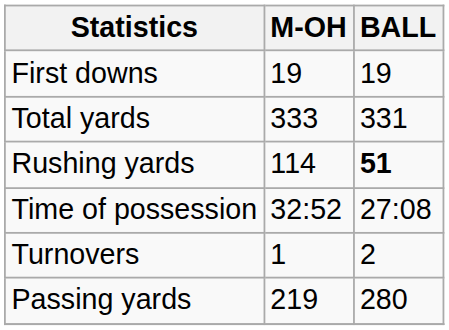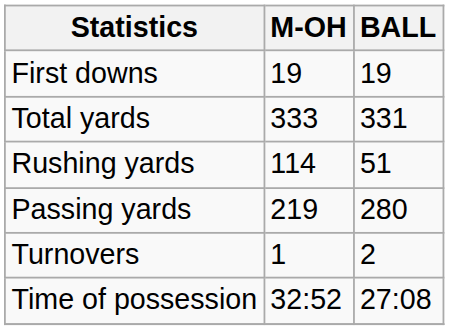(376, 164) bold -> (376, 164) normal
rows swapped: (101, 300) <-> (134, 209)
